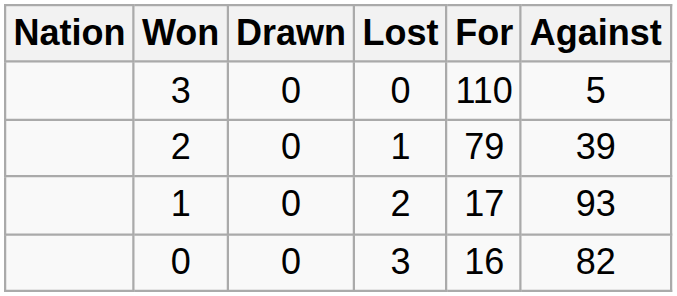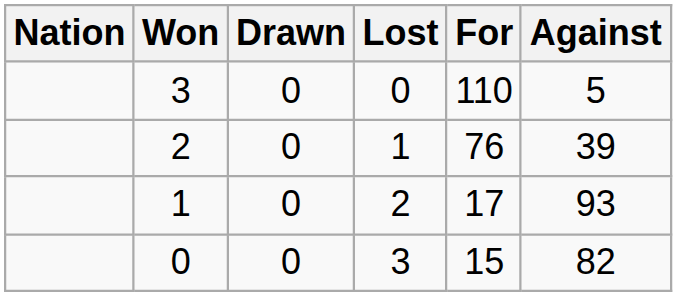(484, 147) 79 -> (484, 147) 76
(484, 261) 16 -> (484, 261) 15
